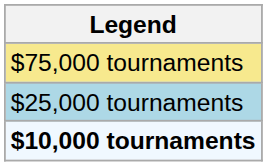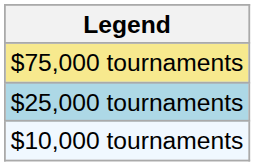(133, 140) bold -> (127, 140) normal
